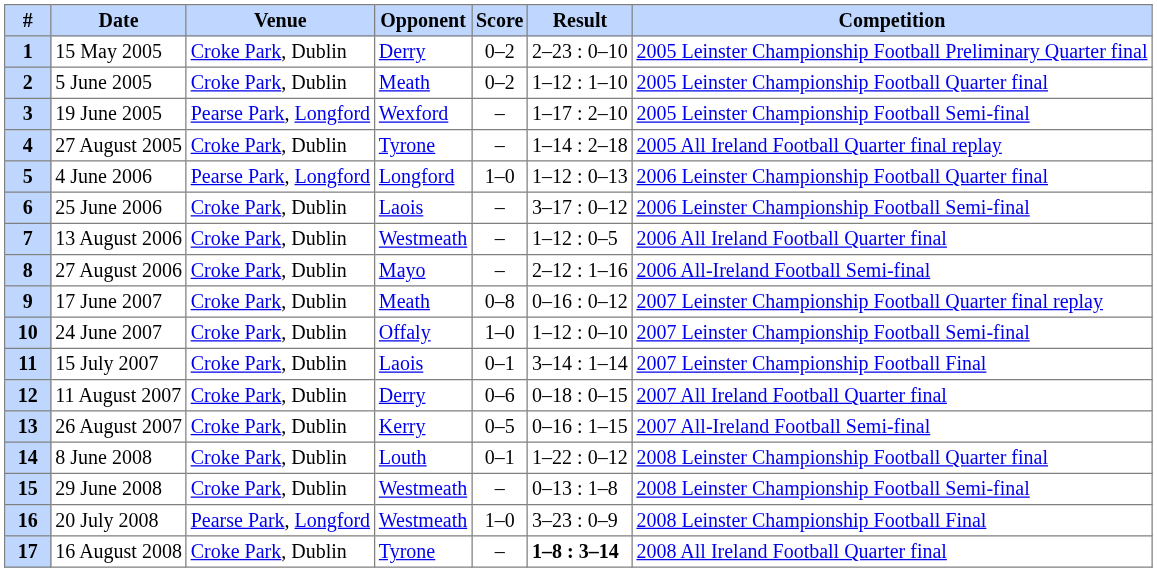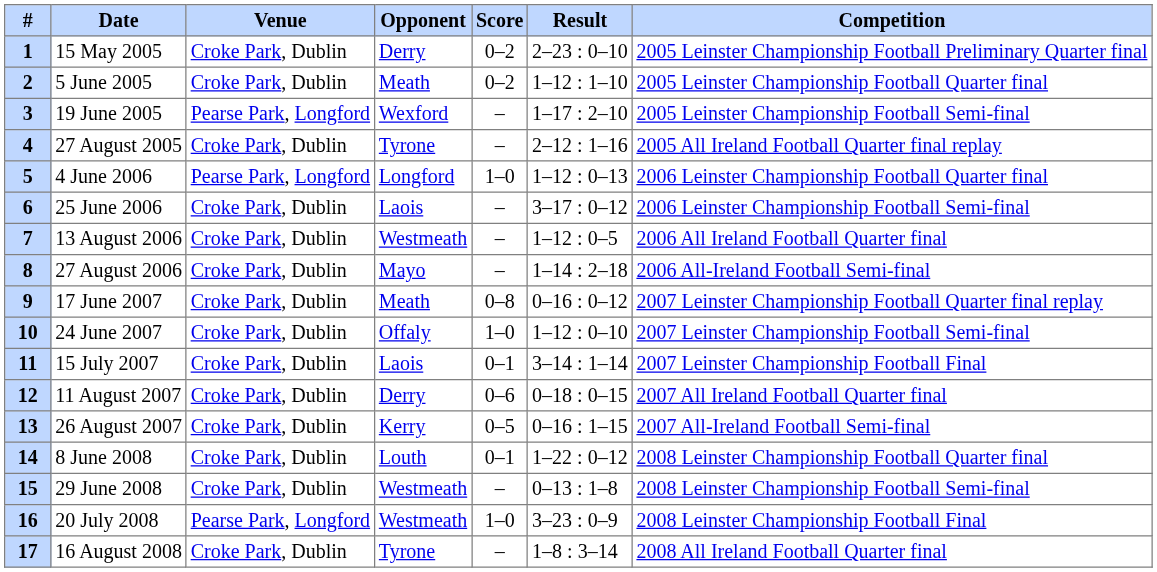(580, 145) 1–14 : 2–18 -> (580, 145) 2–12 : 1–16
(580, 270) 2–12 : 1–16 -> (580, 270) 1–14 : 2–18
(575, 551) bold -> (575, 551) normal
